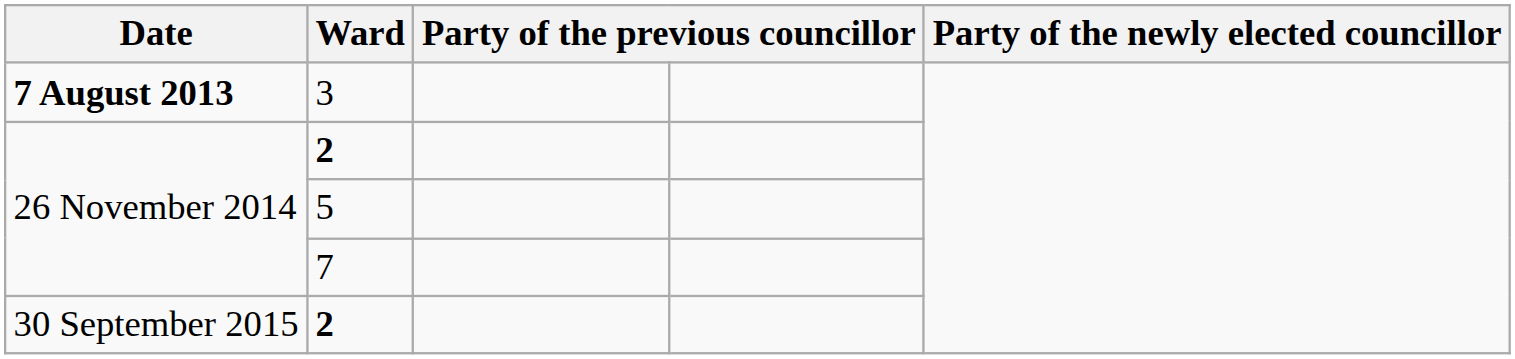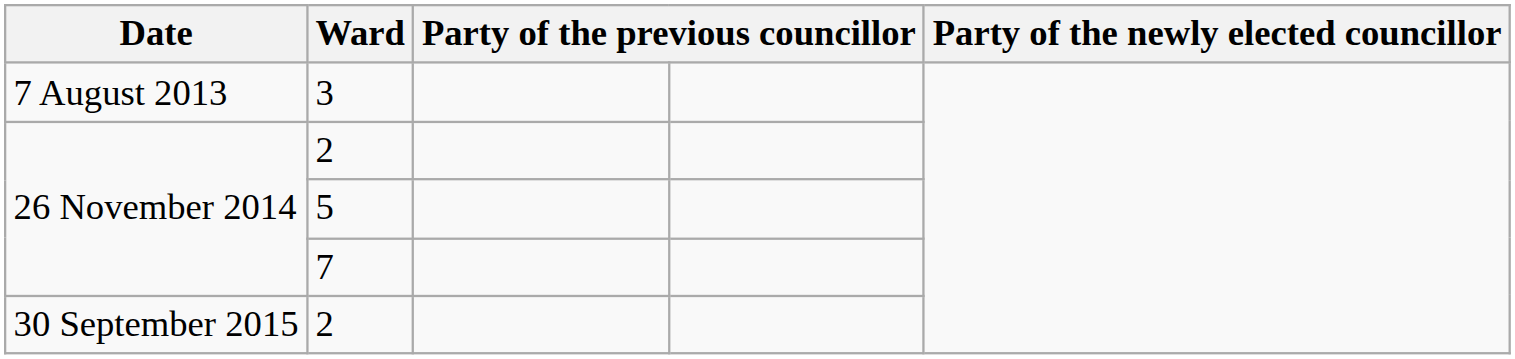(124, 91) bold -> (120, 91) normal
(325, 149) bold -> (325, 149) normal
(325, 324) bold -> (325, 324) normal
